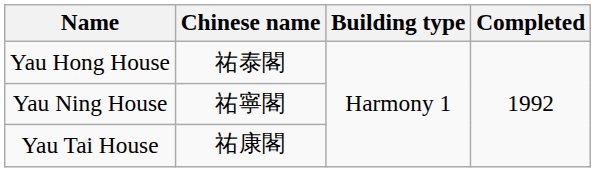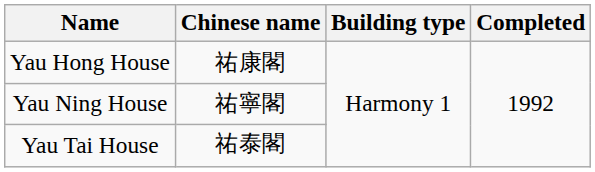(251, 61) 祐泰閣 -> (251, 61) 祐康閣
(251, 144) 祐康閣 -> (251, 144) 祐泰閣
